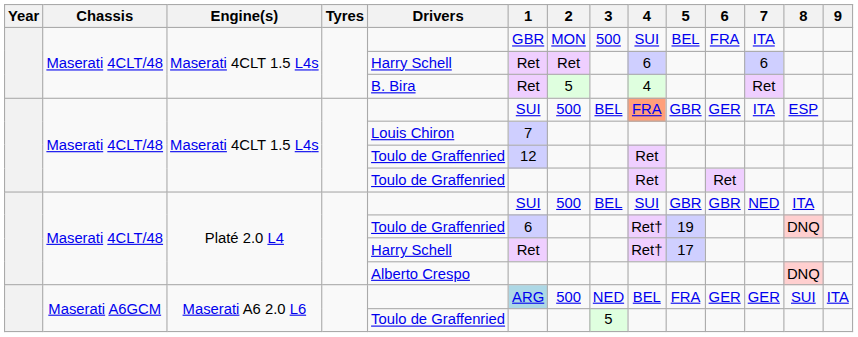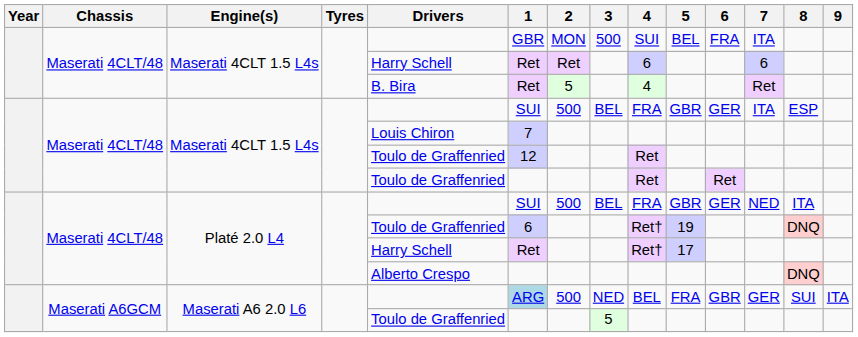(647, 109) lightsalmon background -> (647, 109) no background
(647, 203) SUI -> (647, 203) FRA
(725, 203) GBR -> (725, 203) GER
(725, 296) GER -> (725, 296) GBR
